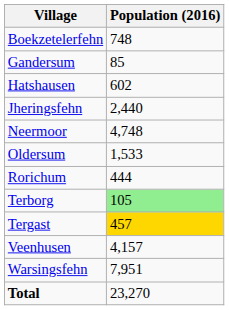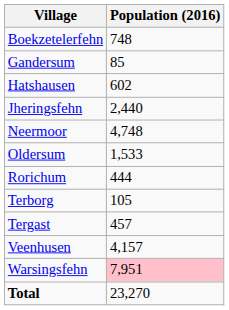(121, 200) lightgreen background -> (121, 200) no background
(121, 223) gold background -> (121, 223) no background
(126, 270) no background -> (126, 270) pink background
